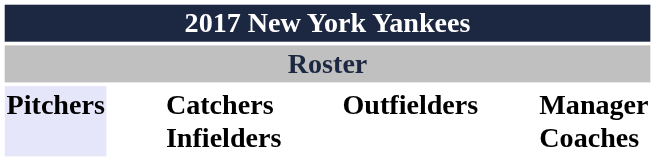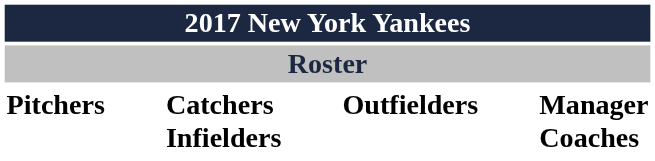(56, 104) lavender background -> (56, 104) no background
